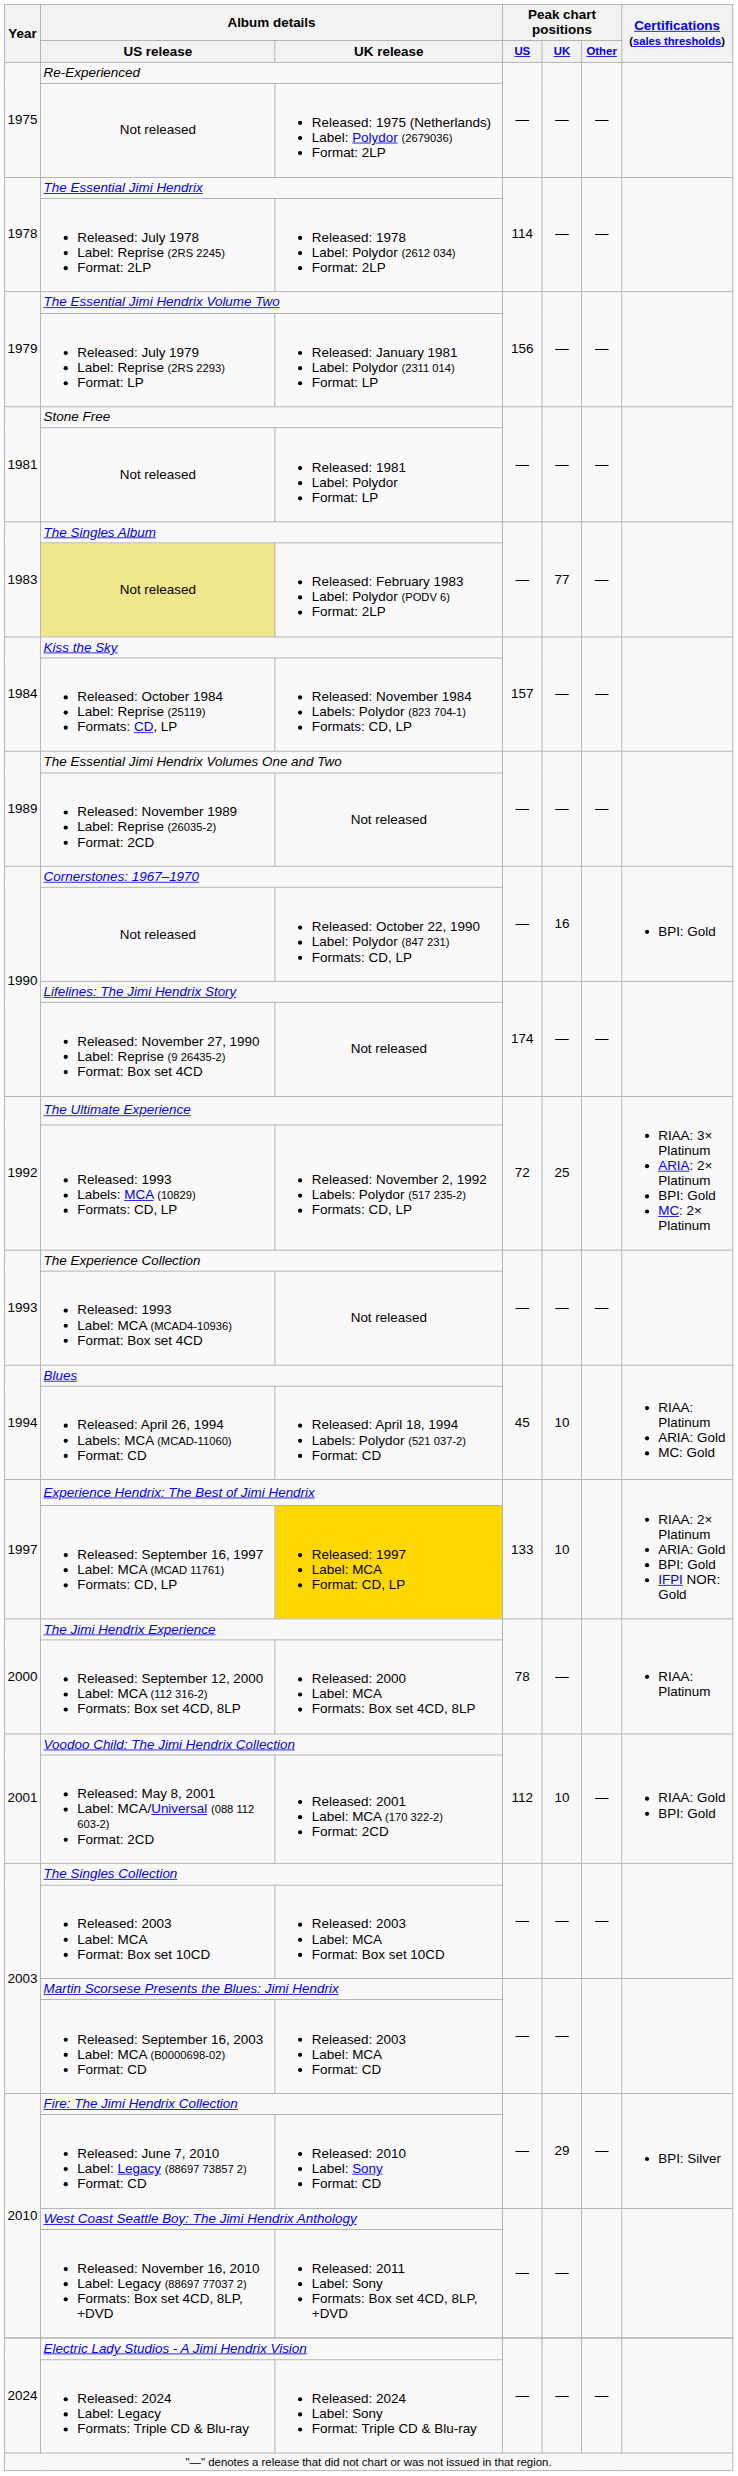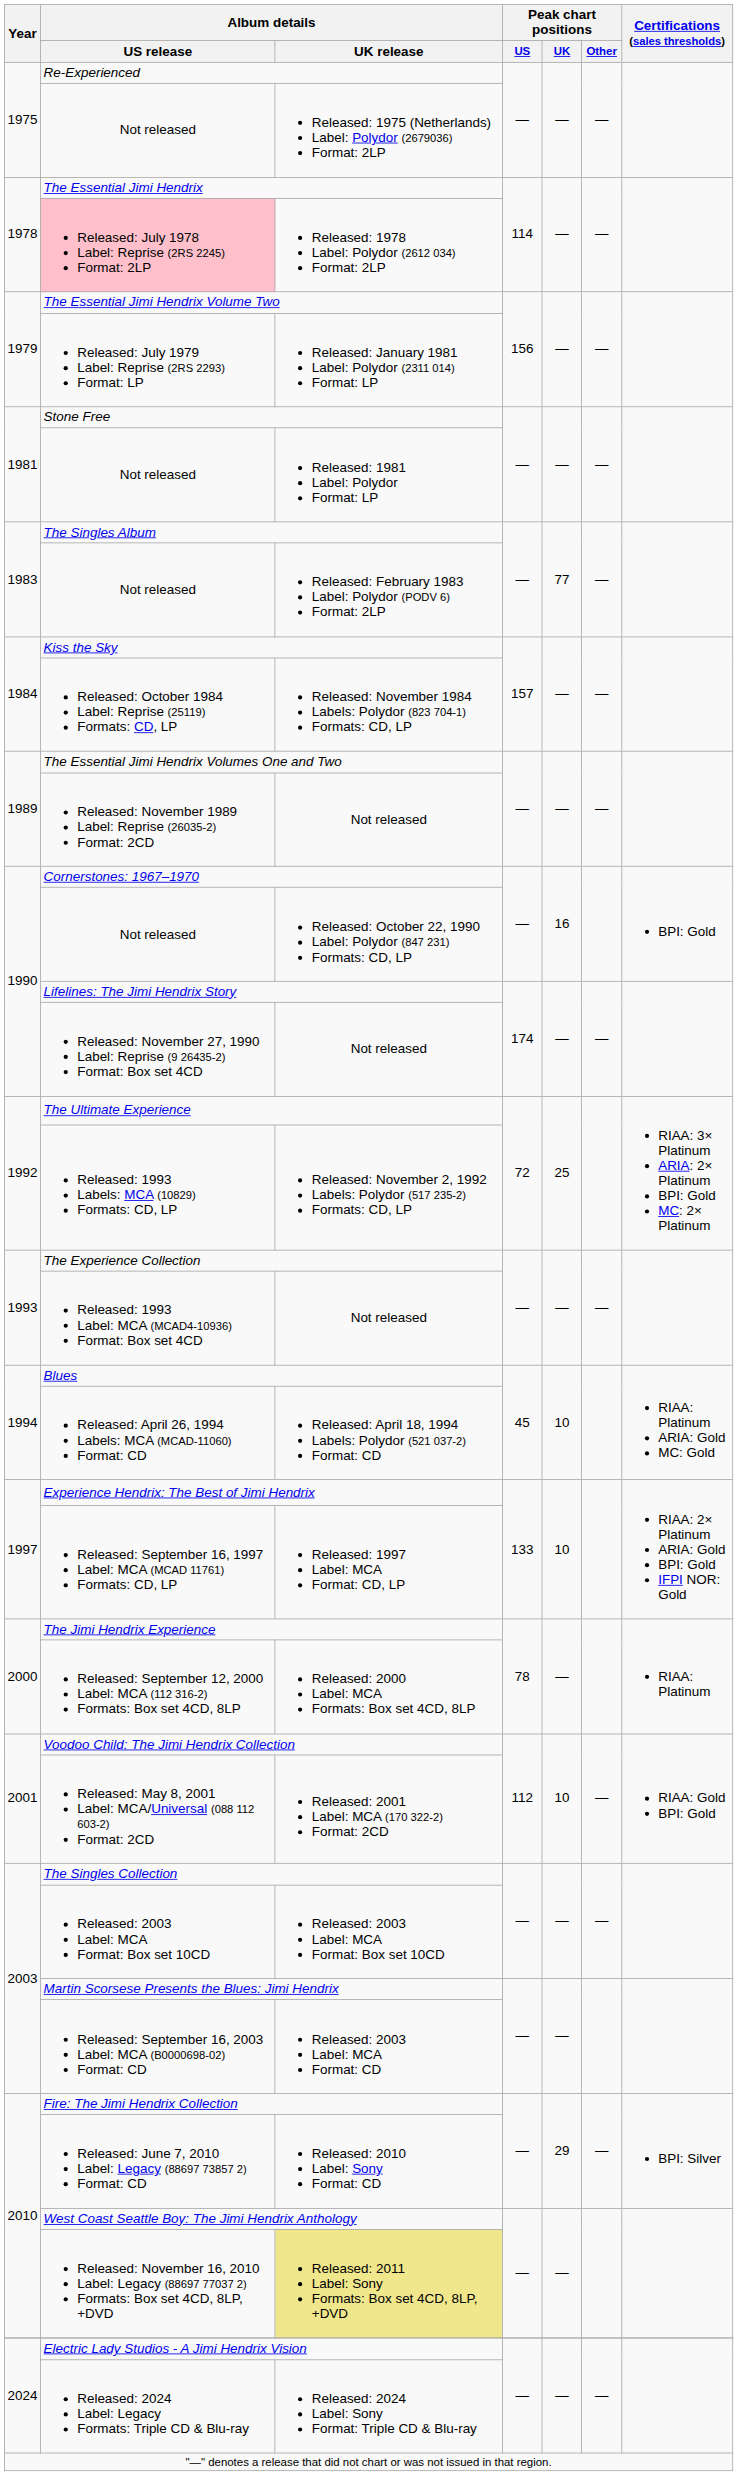(158, 253) no background -> (158, 253) pink background
(158, 589) khaki background -> (158, 589) no background
(389, 1570) gold background -> (389, 1570) no background
(389, 2291) no background -> (389, 2291) khaki background
